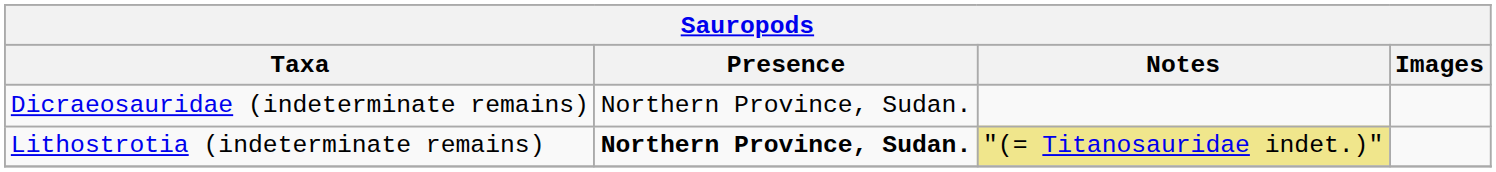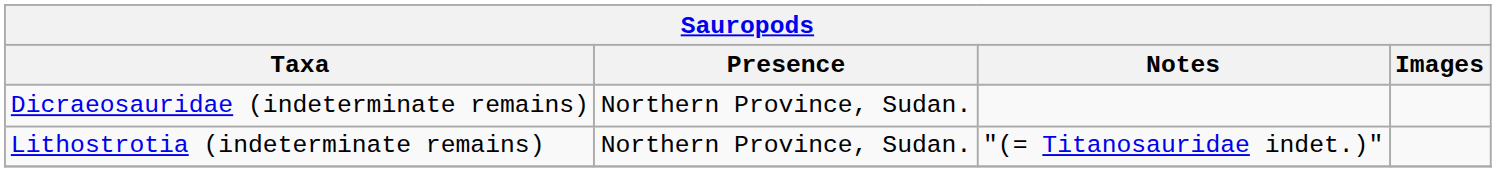(786, 146) bold -> (786, 146) normal
(1183, 146) khaki background -> (1183, 146) no background
